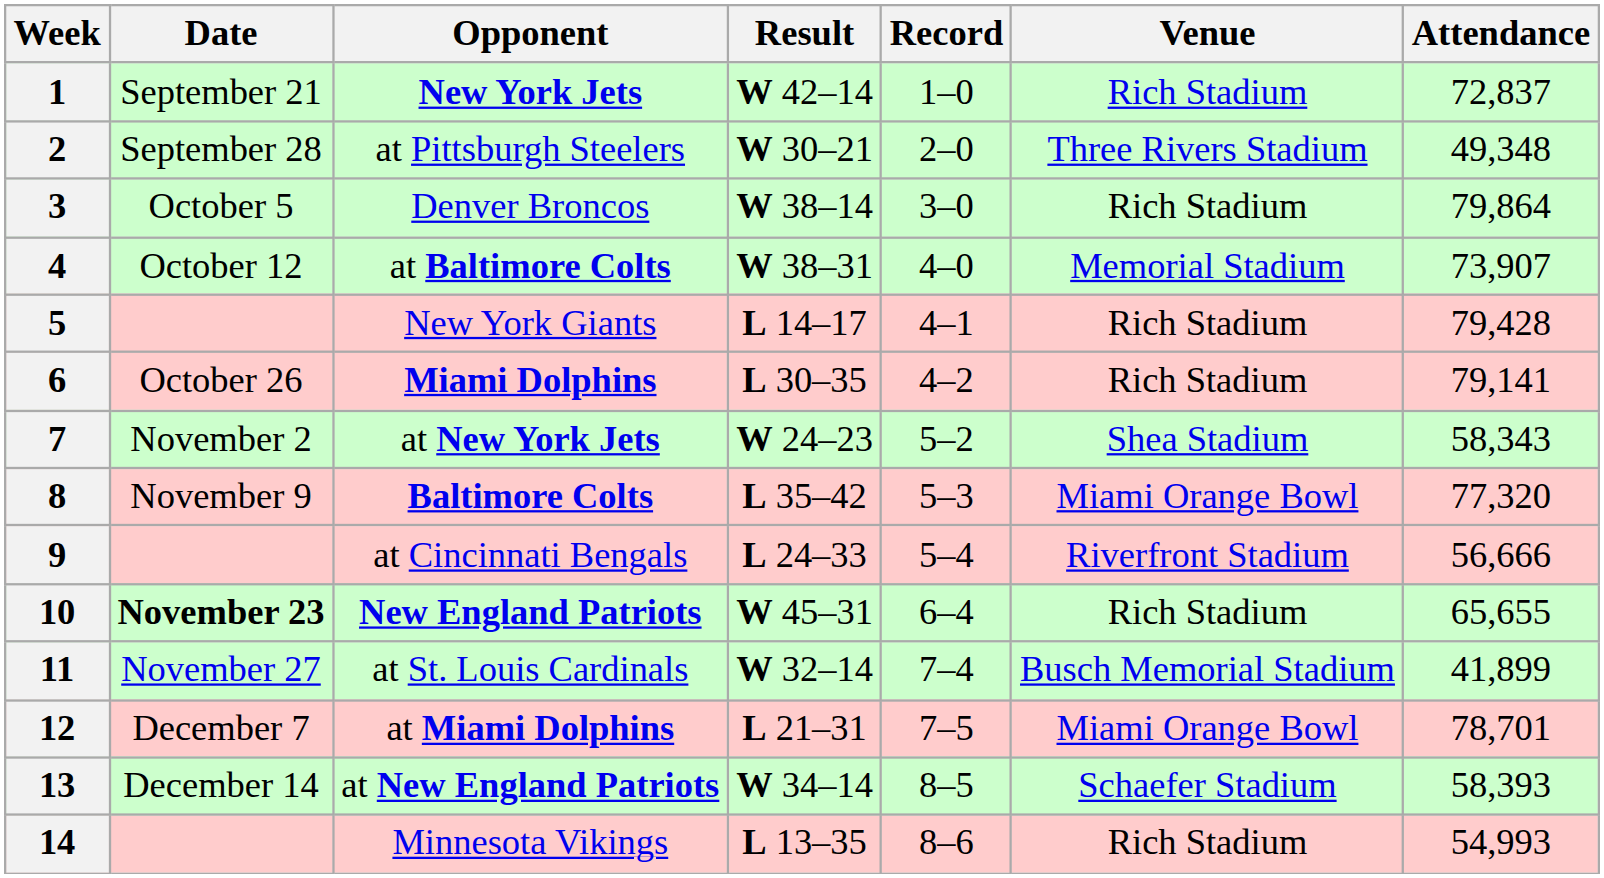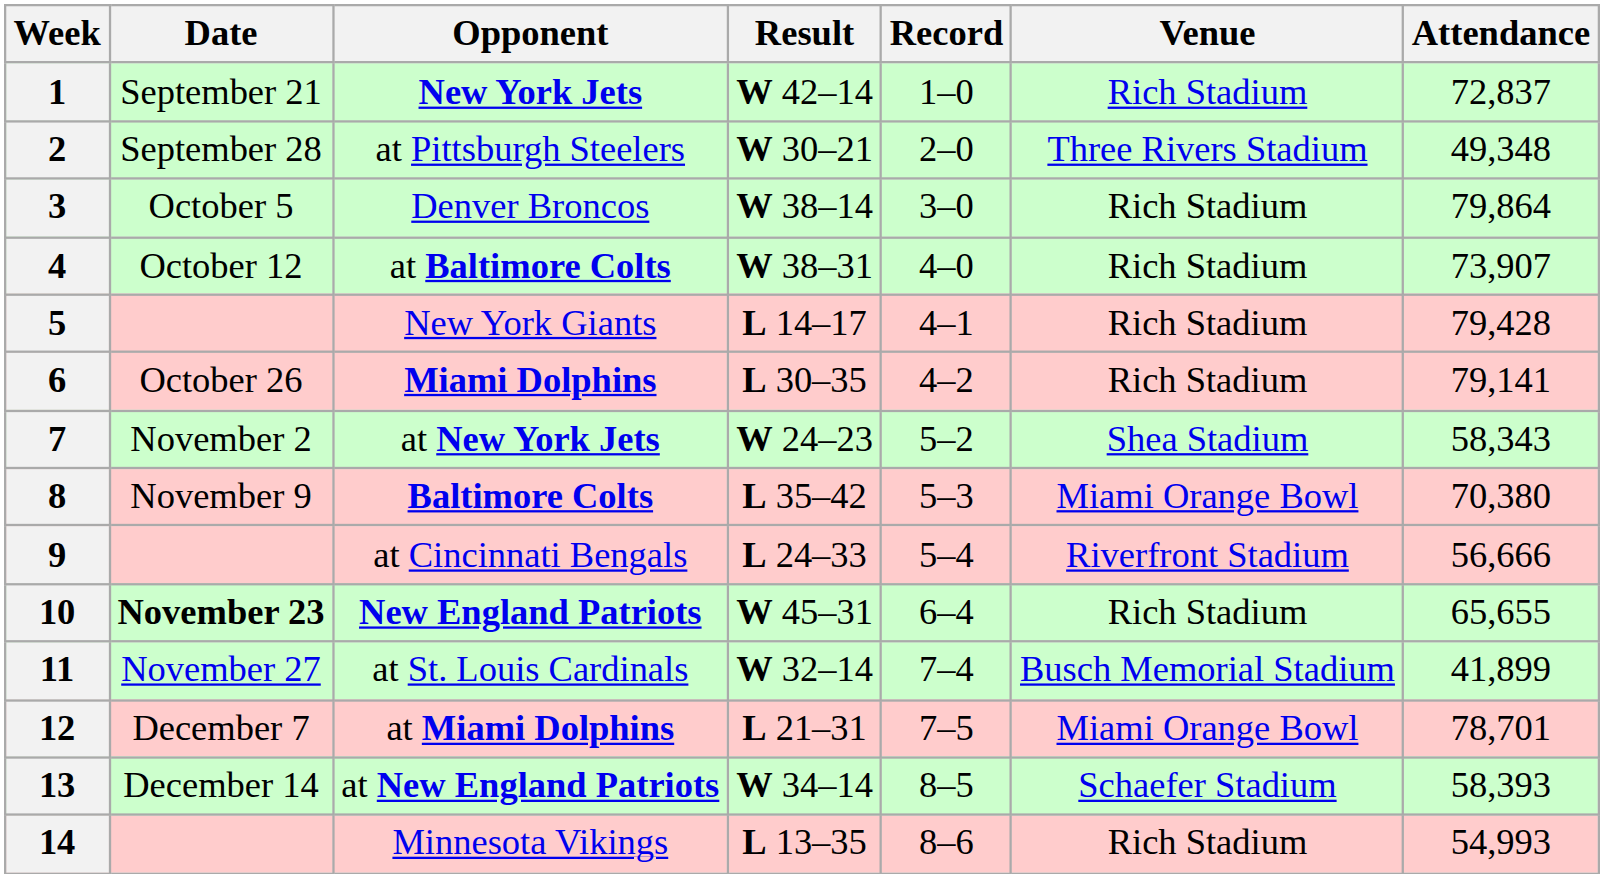(1207, 264) Memorial Stadium -> (1207, 264) Rich Stadium
(1501, 496) 77,320 -> (1501, 496) 70,380
